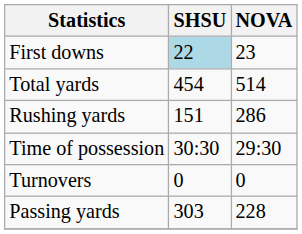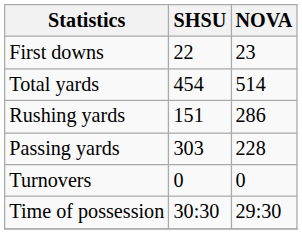(184, 52) lightblue background -> (184, 52) no background
rows swapped: (64, 212) <-> (87, 148)
